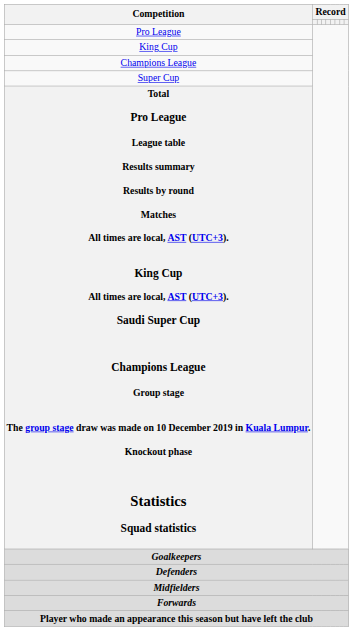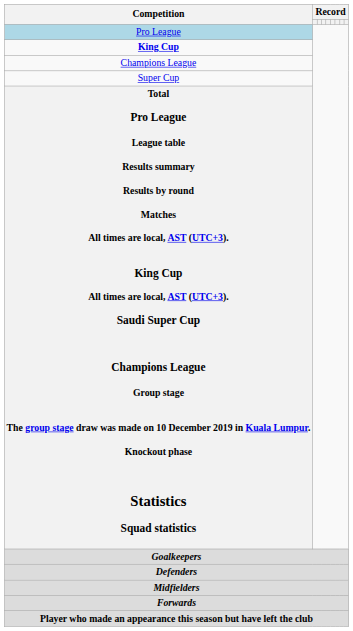(158, 32) no background -> (158, 32) lightblue background
(158, 47) normal -> (158, 47) bold
